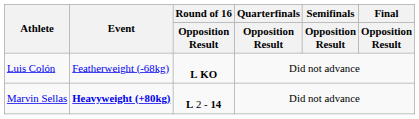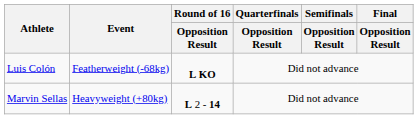(121, 99) bold -> (120, 99) normal
